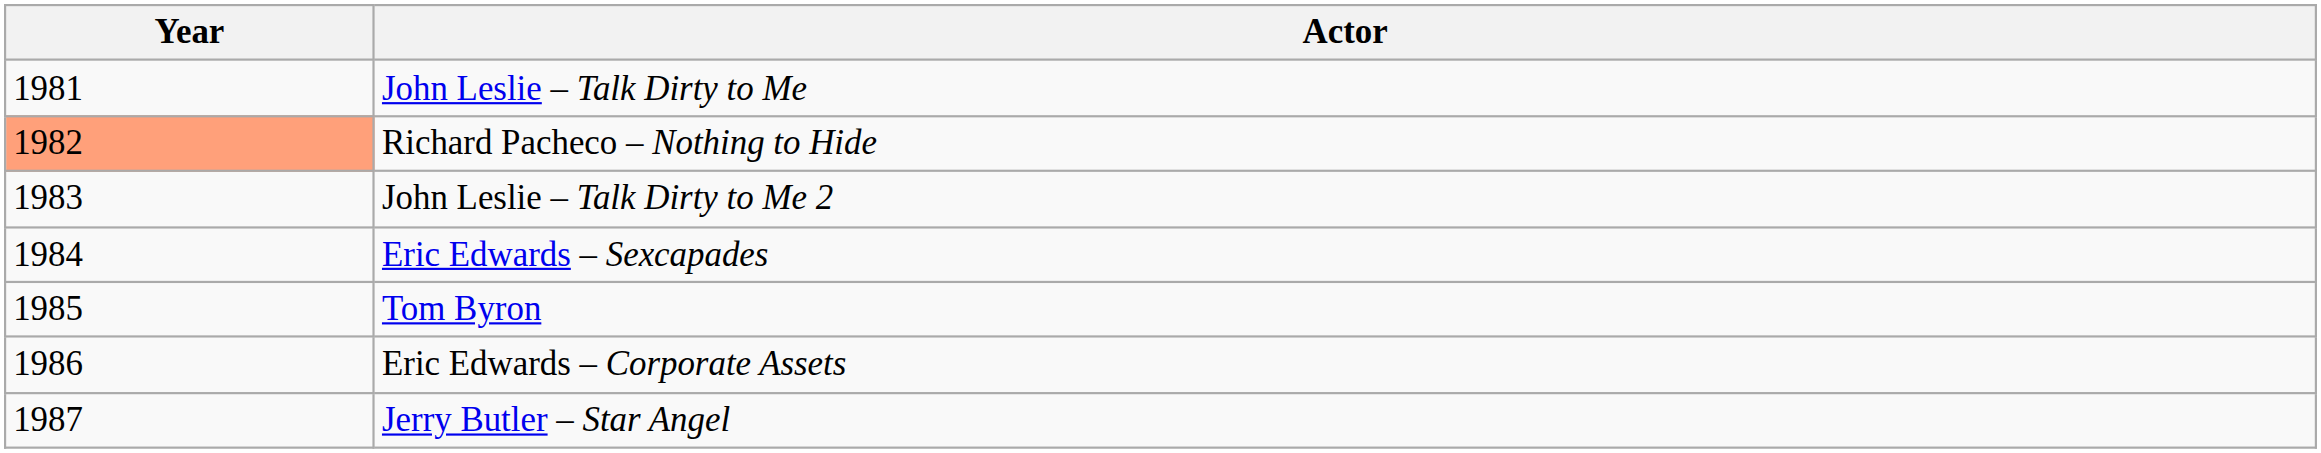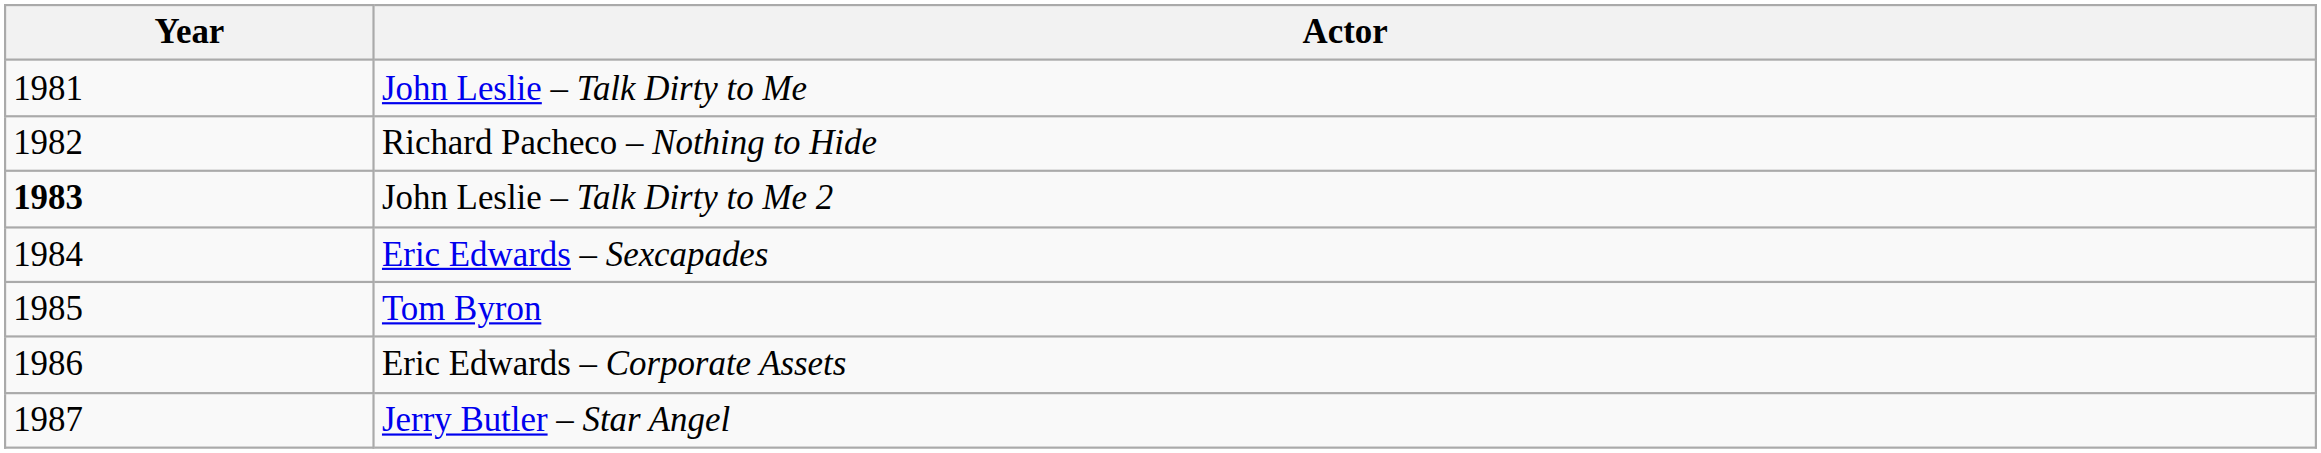(48, 142) lightsalmon background -> (48, 142) no background
(48, 198) normal -> (48, 198) bold
